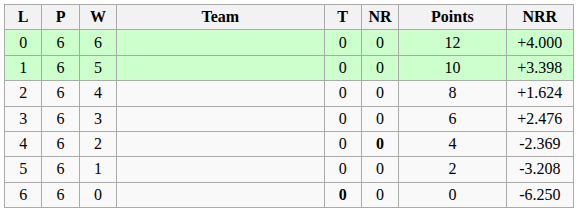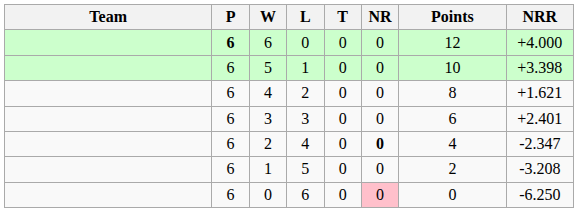columns swapped: (220, 17) <-> (23, 17)
(61, 42) normal -> (231, 42) bold
(540, 93) +1.624 -> (540, 93) +1.621
(540, 118) +2.476 -> (540, 118) +2.401
(540, 144) -2.369 -> (540, 144) -2.347
(343, 194) bold -> (343, 194) normal
(380, 194) no background -> (380, 194) pink background
